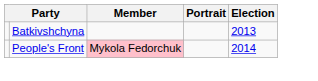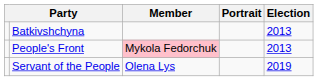(244, 48) 2014 -> (279, 48) 2013
+ row: (66, 66)
